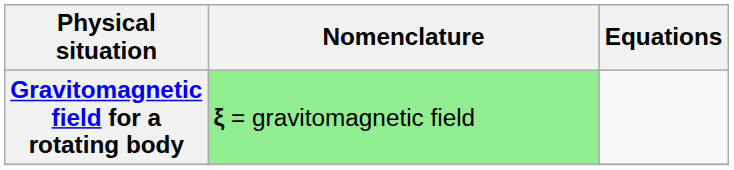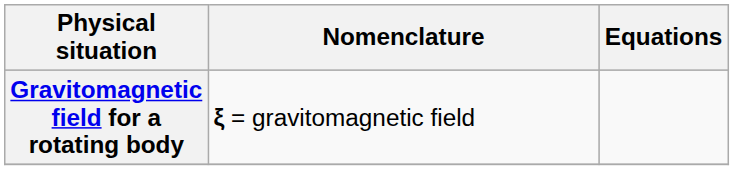(344, 117) lightgreen background -> (344, 117) no background
